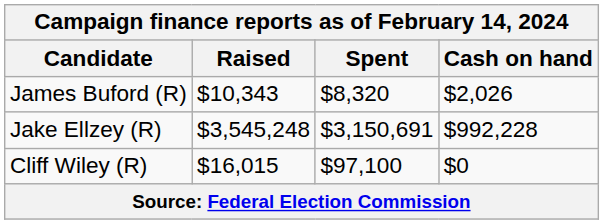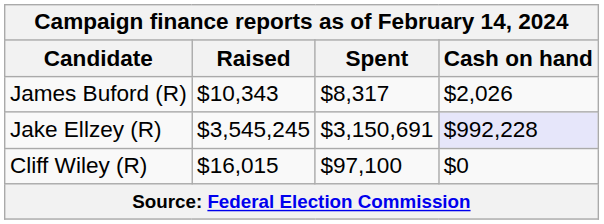(355, 93) $8,320 -> (355, 93) $8,317
(254, 129) $3,545,248 -> (254, 129) $3,545,245
(491, 129) no background -> (491, 129) lavender background
